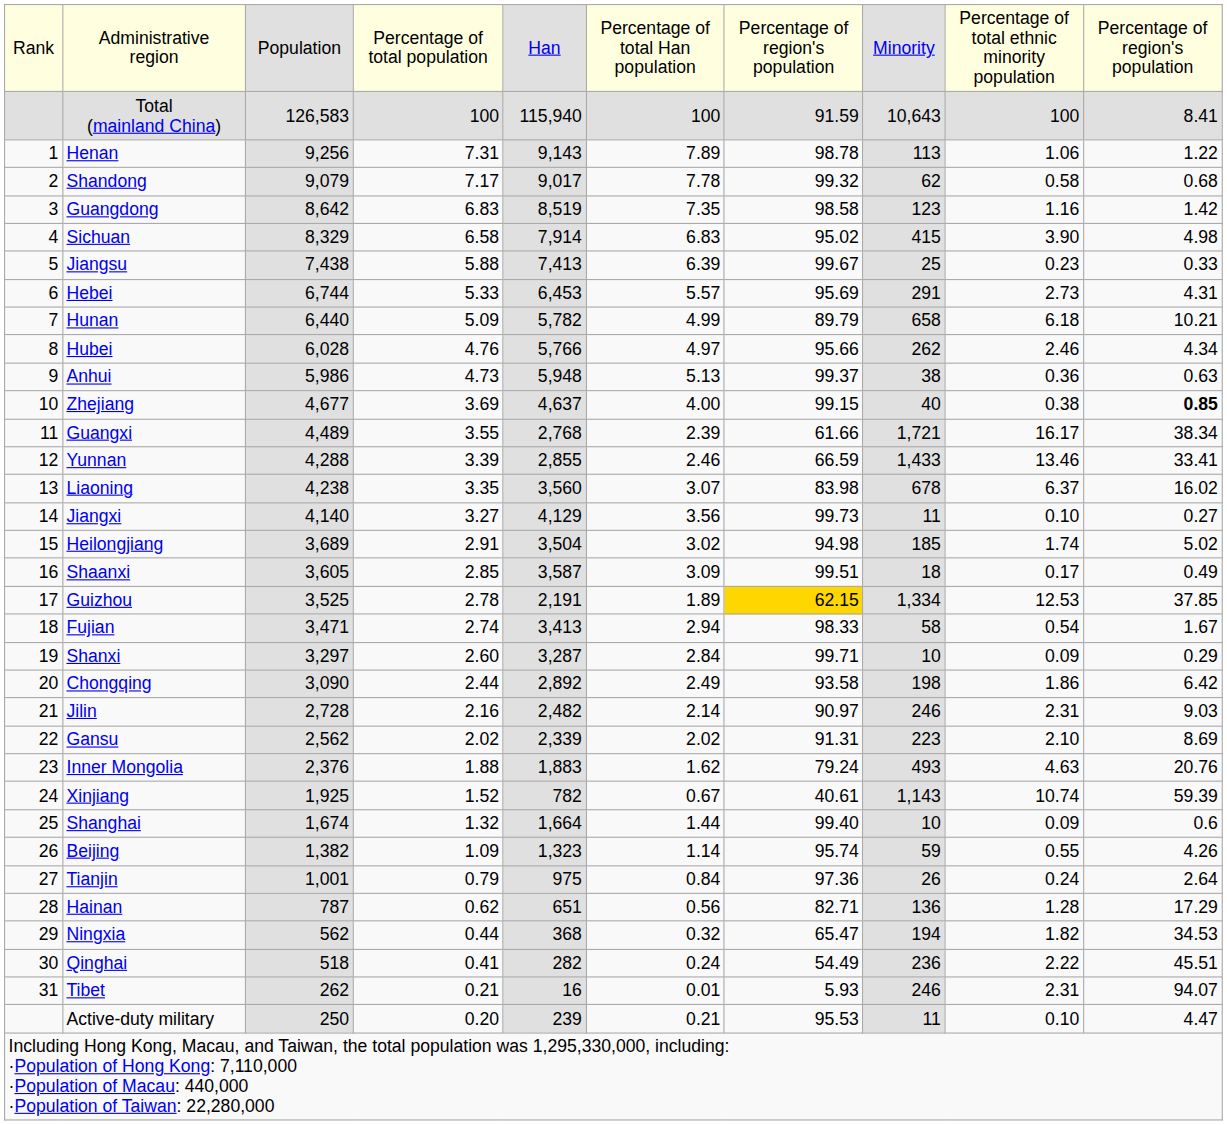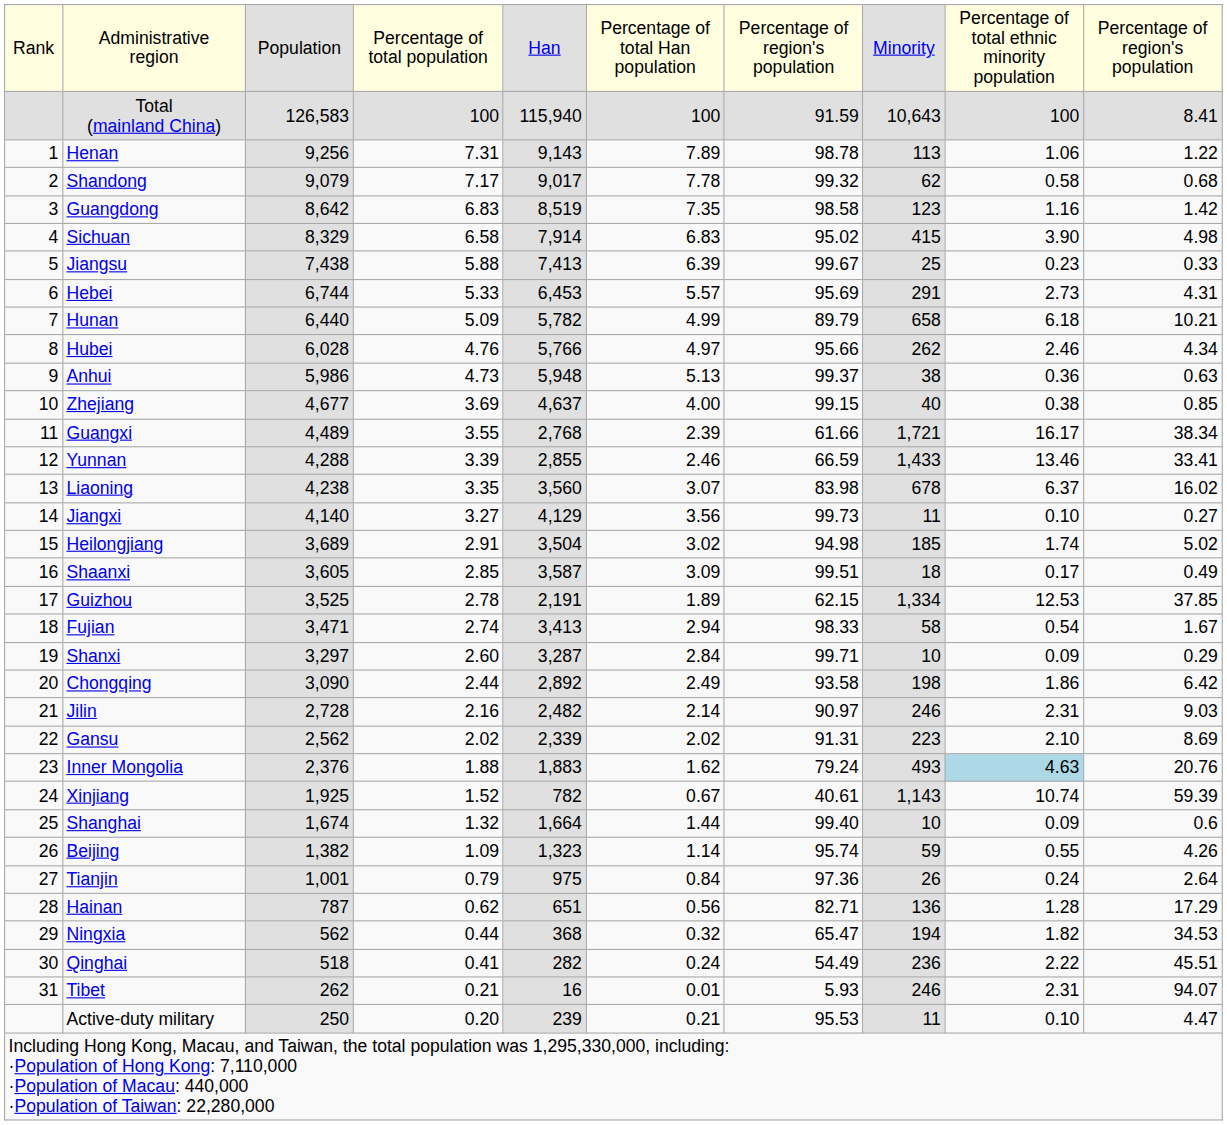(1201, 404) bold -> (1201, 404) normal
(837, 600) gold background -> (837, 600) no background
(1062, 767) no background -> (1062, 767) lightblue background
